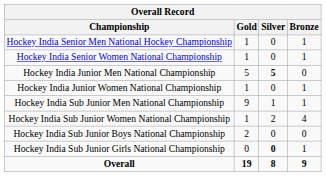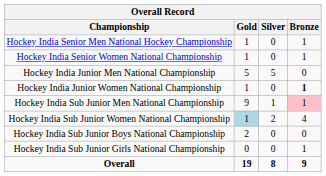(273, 73) bold -> (273, 73) normal
(304, 88) normal -> (304, 88) bold
(304, 103) no background -> (304, 103) pink background
(247, 118) no background -> (247, 118) lightblue background
(273, 149) bold -> (273, 149) normal
